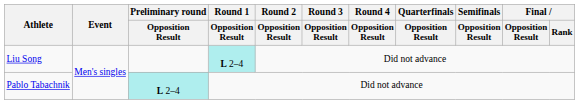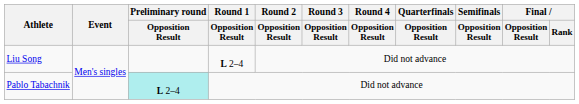(232, 65) paleturquoise background -> (232, 65) no background
